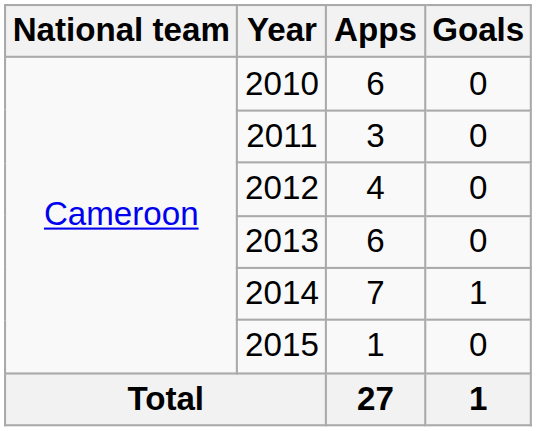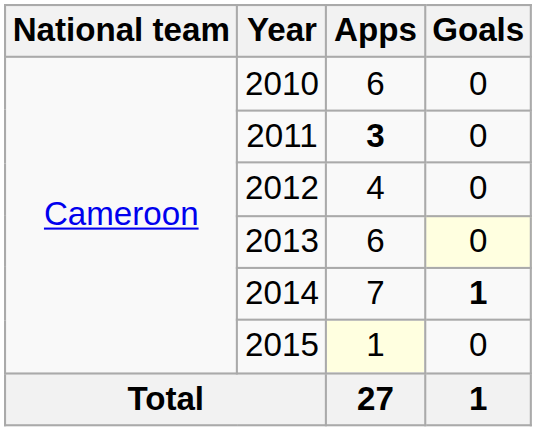(375, 135) normal -> (375, 135) bold
(478, 240) no background -> (478, 240) lightyellow background
(478, 293) normal -> (478, 293) bold
(375, 345) no background -> (375, 345) lightyellow background
